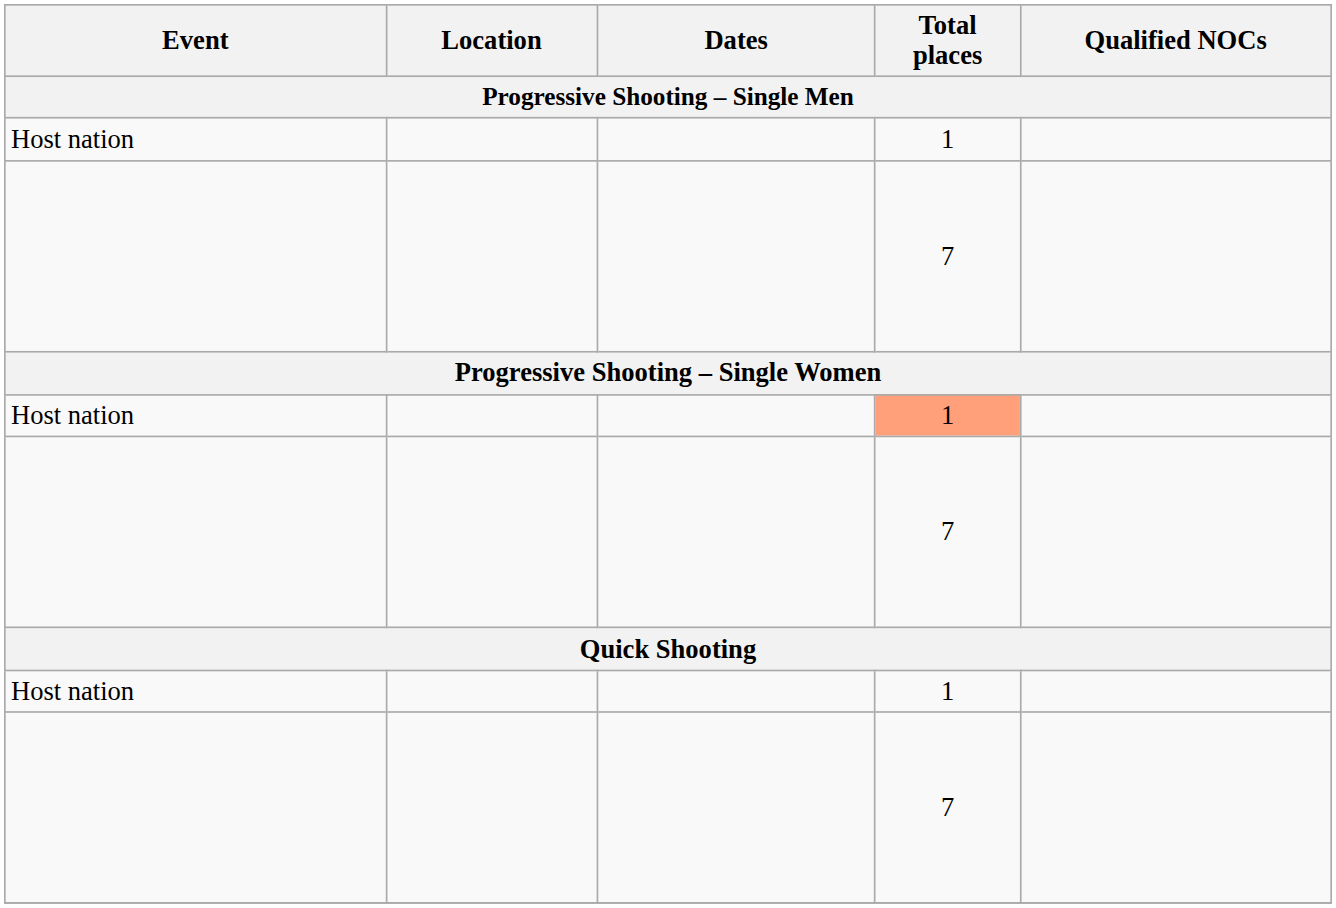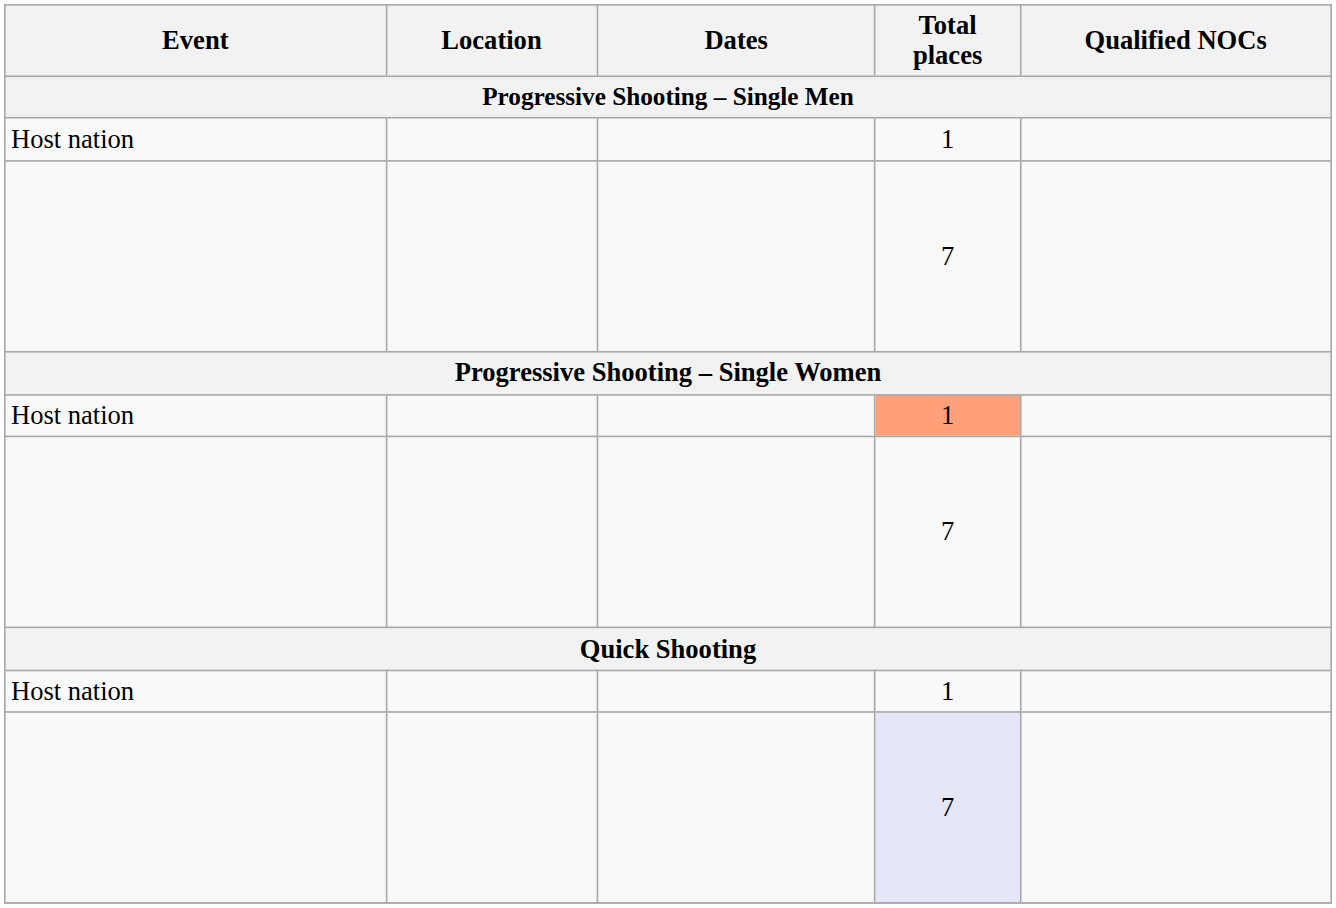(948, 807) no background -> (948, 807) lavender background
